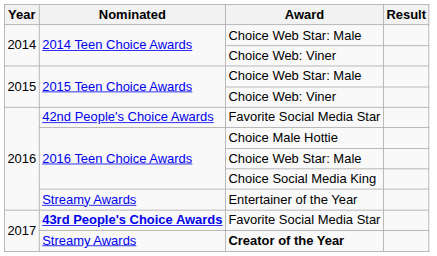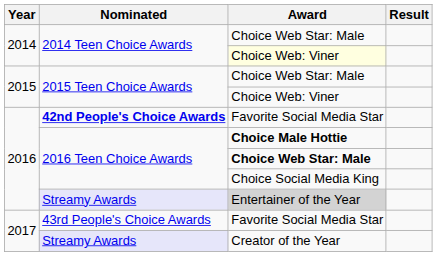(282, 55) no background -> (285, 55) lightyellow background
(128, 117) normal -> (134, 117) bold
(283, 138) normal -> (289, 138) bold
(295, 158) normal -> (301, 158) bold
(89, 199) no background -> (89, 199) lavender background
(293, 199) no background -> (296, 199) lightgrey background
(132, 220) bold -> (127, 220) normal
(89, 240) no background -> (89, 240) lavender background
(286, 240) bold -> (286, 240) normal
